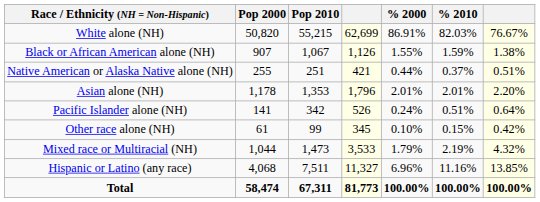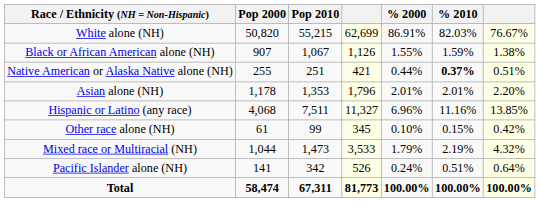(458, 71) normal -> (458, 71) bold
rows swapped: (120, 110) <-> (120, 168)
